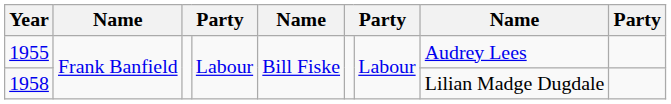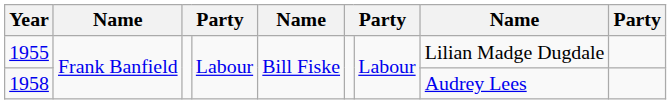(476, 51) Audrey Lees -> (515, 51) Lilian Madge Dugdale
(515, 83) Lilian Madge Dugdale -> (476, 83) Audrey Lees
